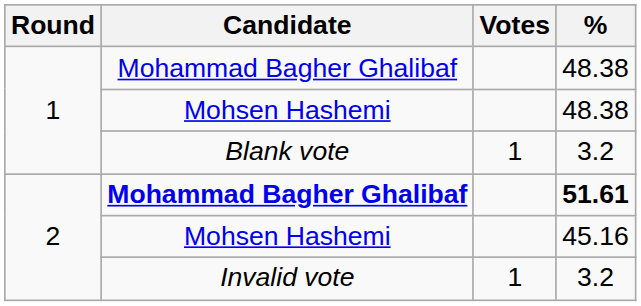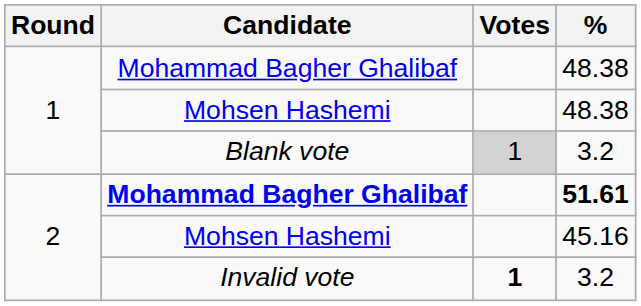(515, 151) no background -> (515, 151) lightgrey background
(515, 278) normal -> (515, 278) bold
